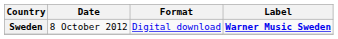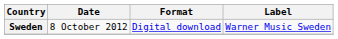(278, 27) bold -> (278, 27) normal
